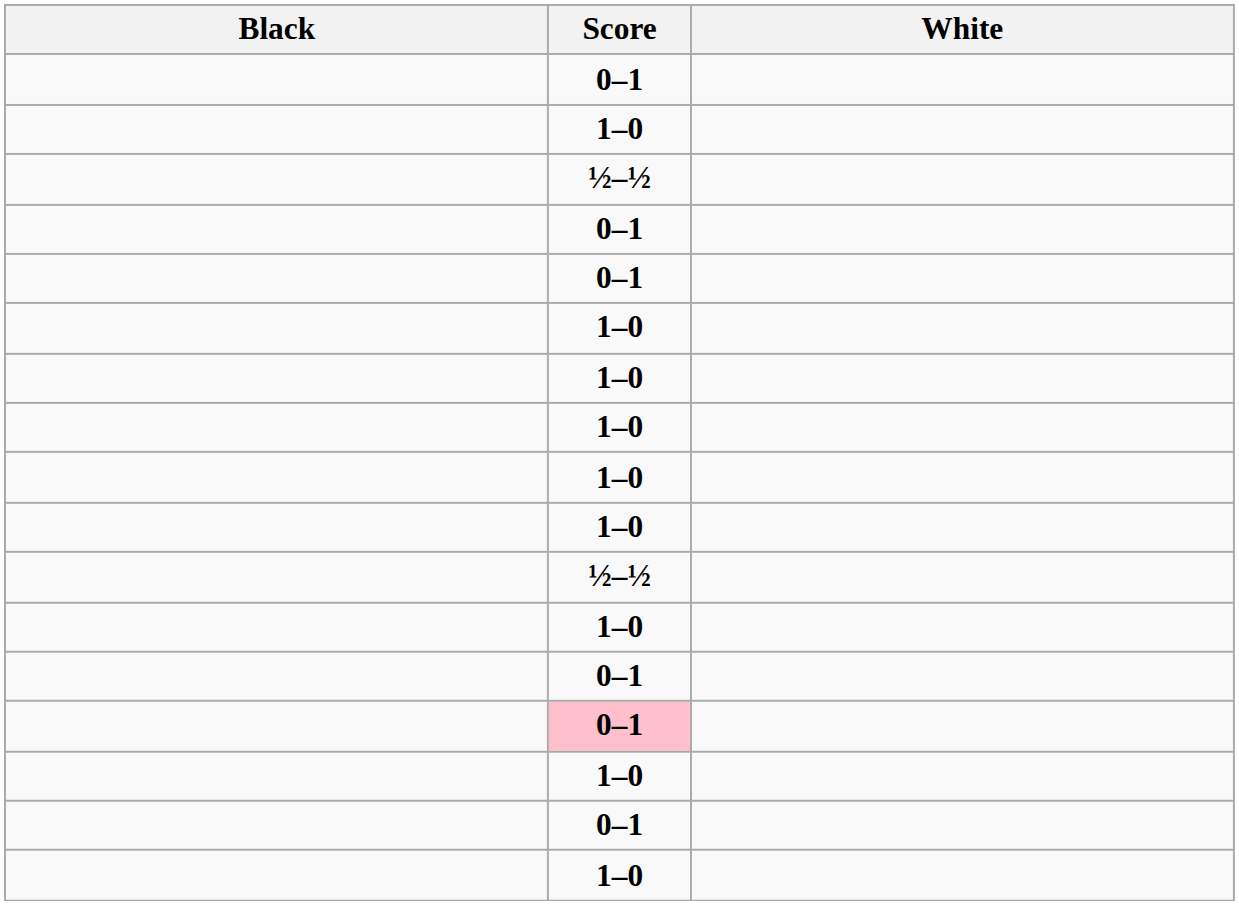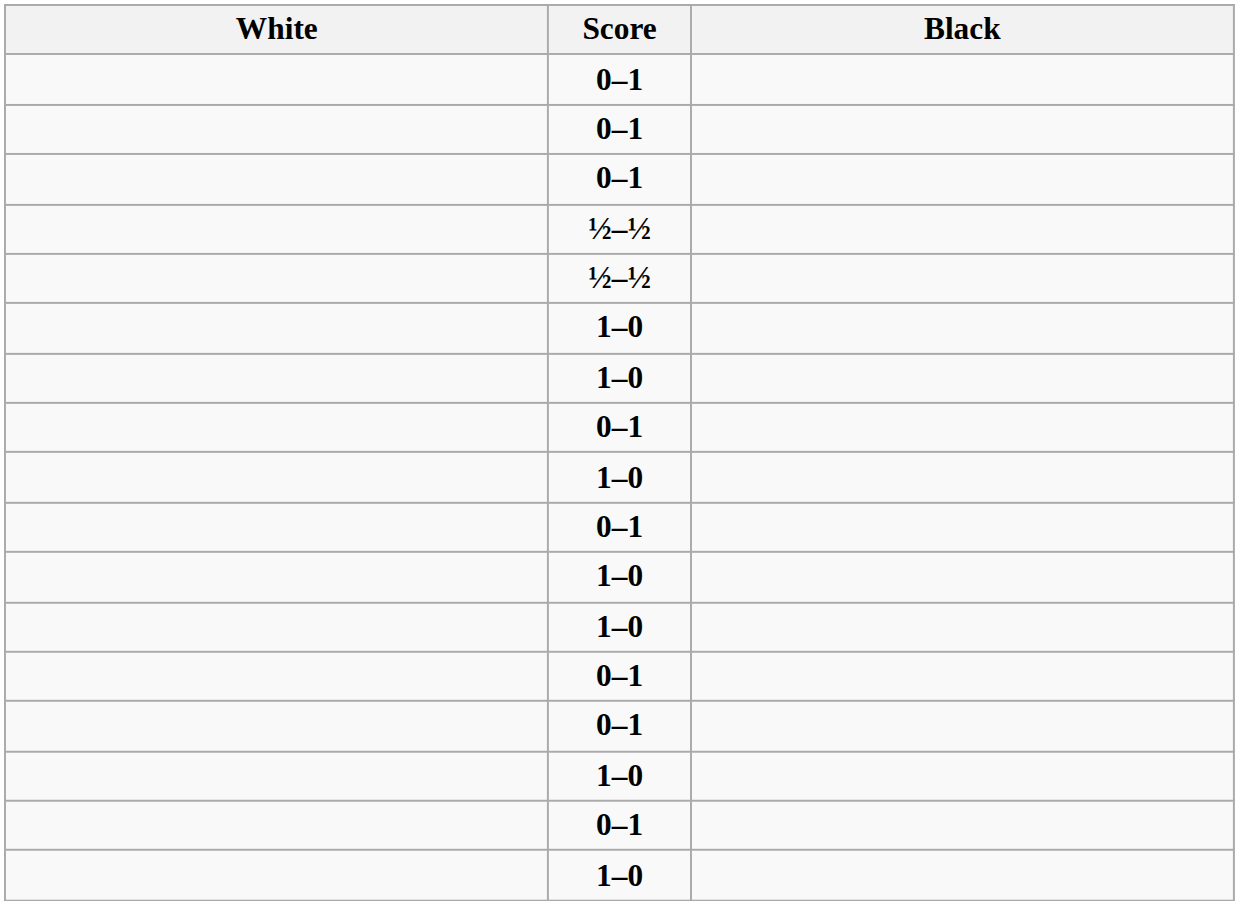columns swapped: (962, 29) <-> (277, 29)
(620, 128) 1–0 -> (620, 128) 0–1
(620, 178) ½–½ -> (620, 178) 0–1
(620, 228) 0–1 -> (620, 228) ½–½
(620, 278) 0–1 -> (620, 278) ½–½
(620, 427) 1–0 -> (620, 427) 0–1
(620, 526) 1–0 -> (620, 526) 0–1
(620, 576) ½–½ -> (620, 576) 1–0
(620, 725) pink background -> (620, 725) no background
